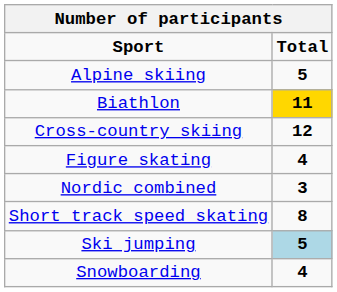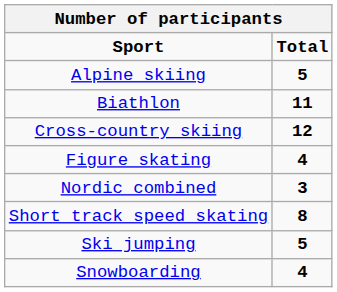(302, 103) gold background -> (302, 103) no background
(302, 244) lightblue background -> (302, 244) no background
